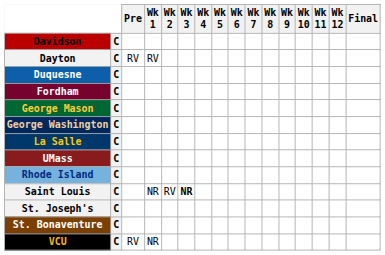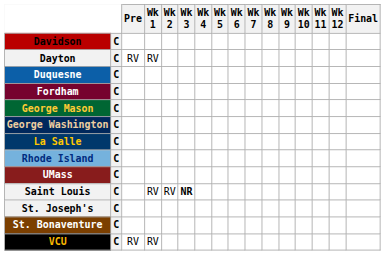rows swapped: (58, 158) <-> (58, 175)
(153, 191) NR -> (153, 191) RV
(153, 242) NR -> (153, 242) RV
